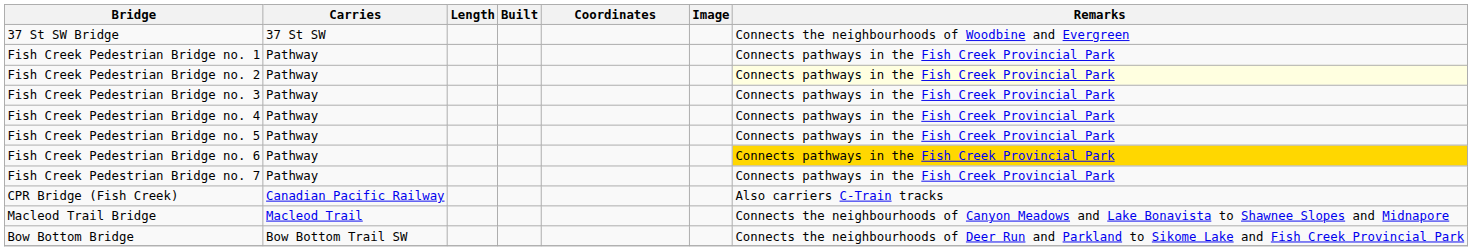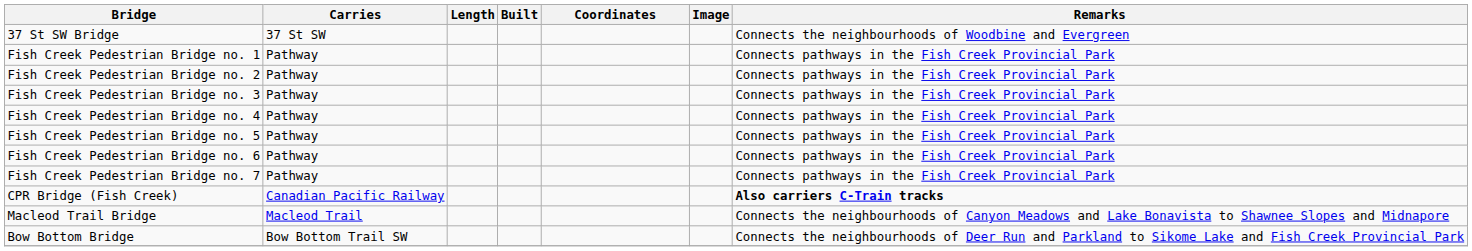(925, 75) lightyellow background -> (925, 75) no background
(925, 155) gold background -> (925, 155) no background
(840, 196) normal -> (840, 196) bold
